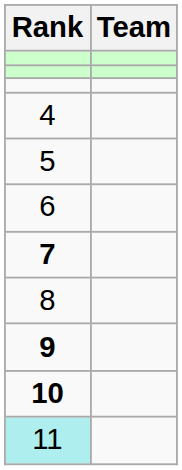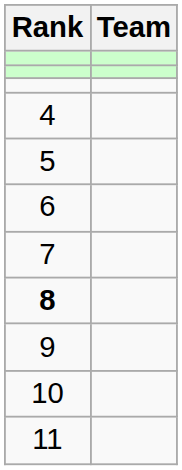(47, 253) bold -> (47, 253) normal
(47, 300) normal -> (47, 300) bold
(47, 346) bold -> (47, 346) normal
(47, 393) bold -> (47, 393) normal
(47, 439) paleturquoise background -> (47, 439) no background
